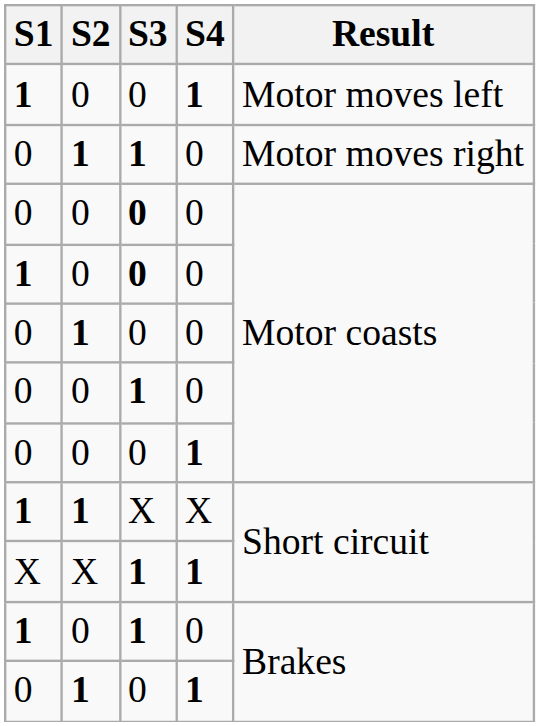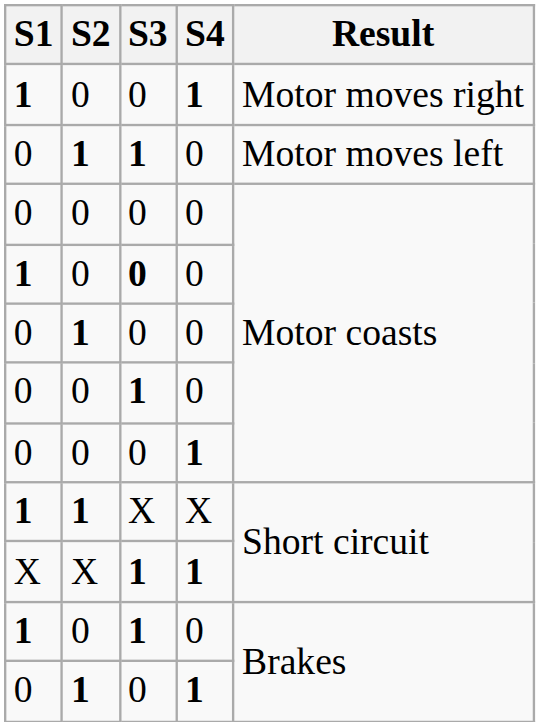(373, 93) Motor moves left -> (383, 93) Motor moves right
(383, 153) Motor moves right -> (373, 153) Motor moves left
(137, 213) bold -> (137, 213) normal
